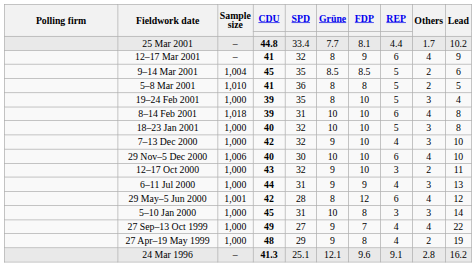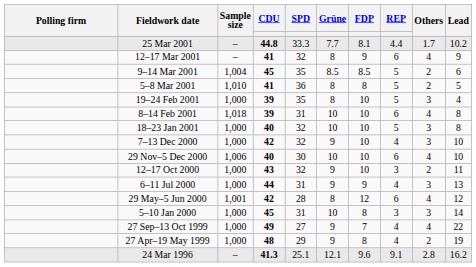(301, 44) 33.4 -> (301, 44) 33.3
